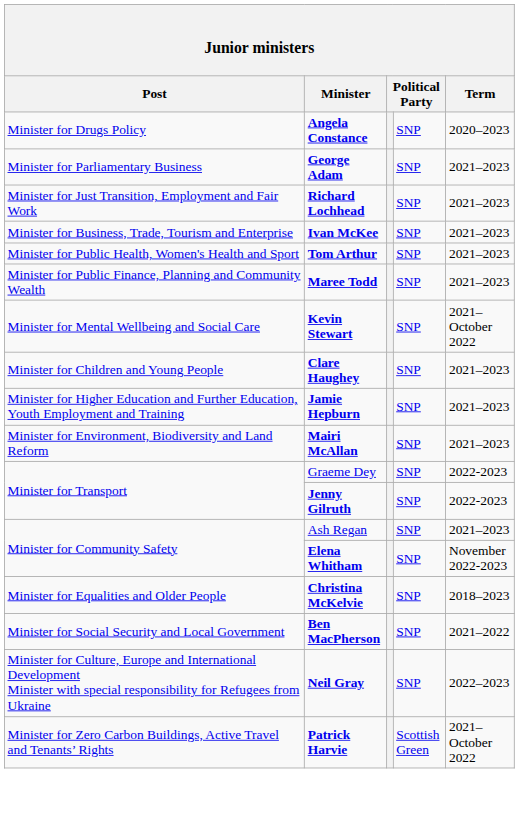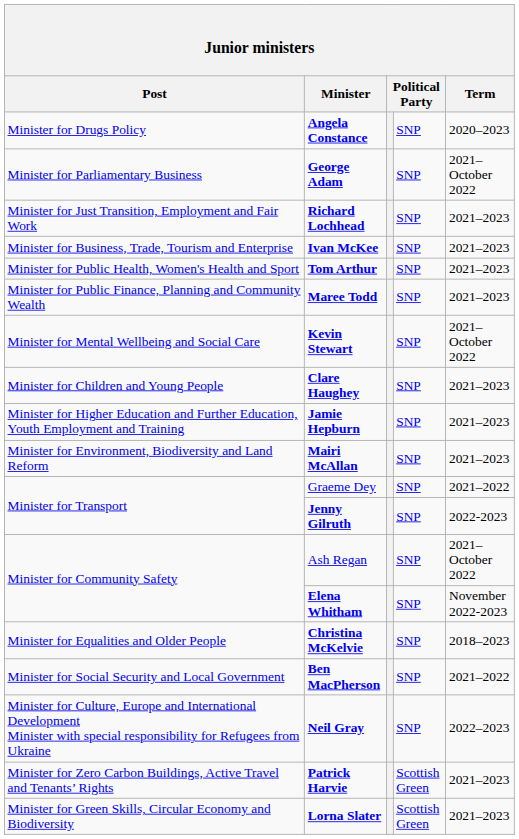(479, 166) 2021–2023 -> (471, 174) 2021–October 2022
(478, 472) 2022-2023 -> (479, 487) 2021–2022
(479, 529) 2021–2023 -> (471, 560) 2021–October 2022
(471, 742) 2021–October 2022 -> (479, 780) 2021–2023
+ row: (344, 816)
